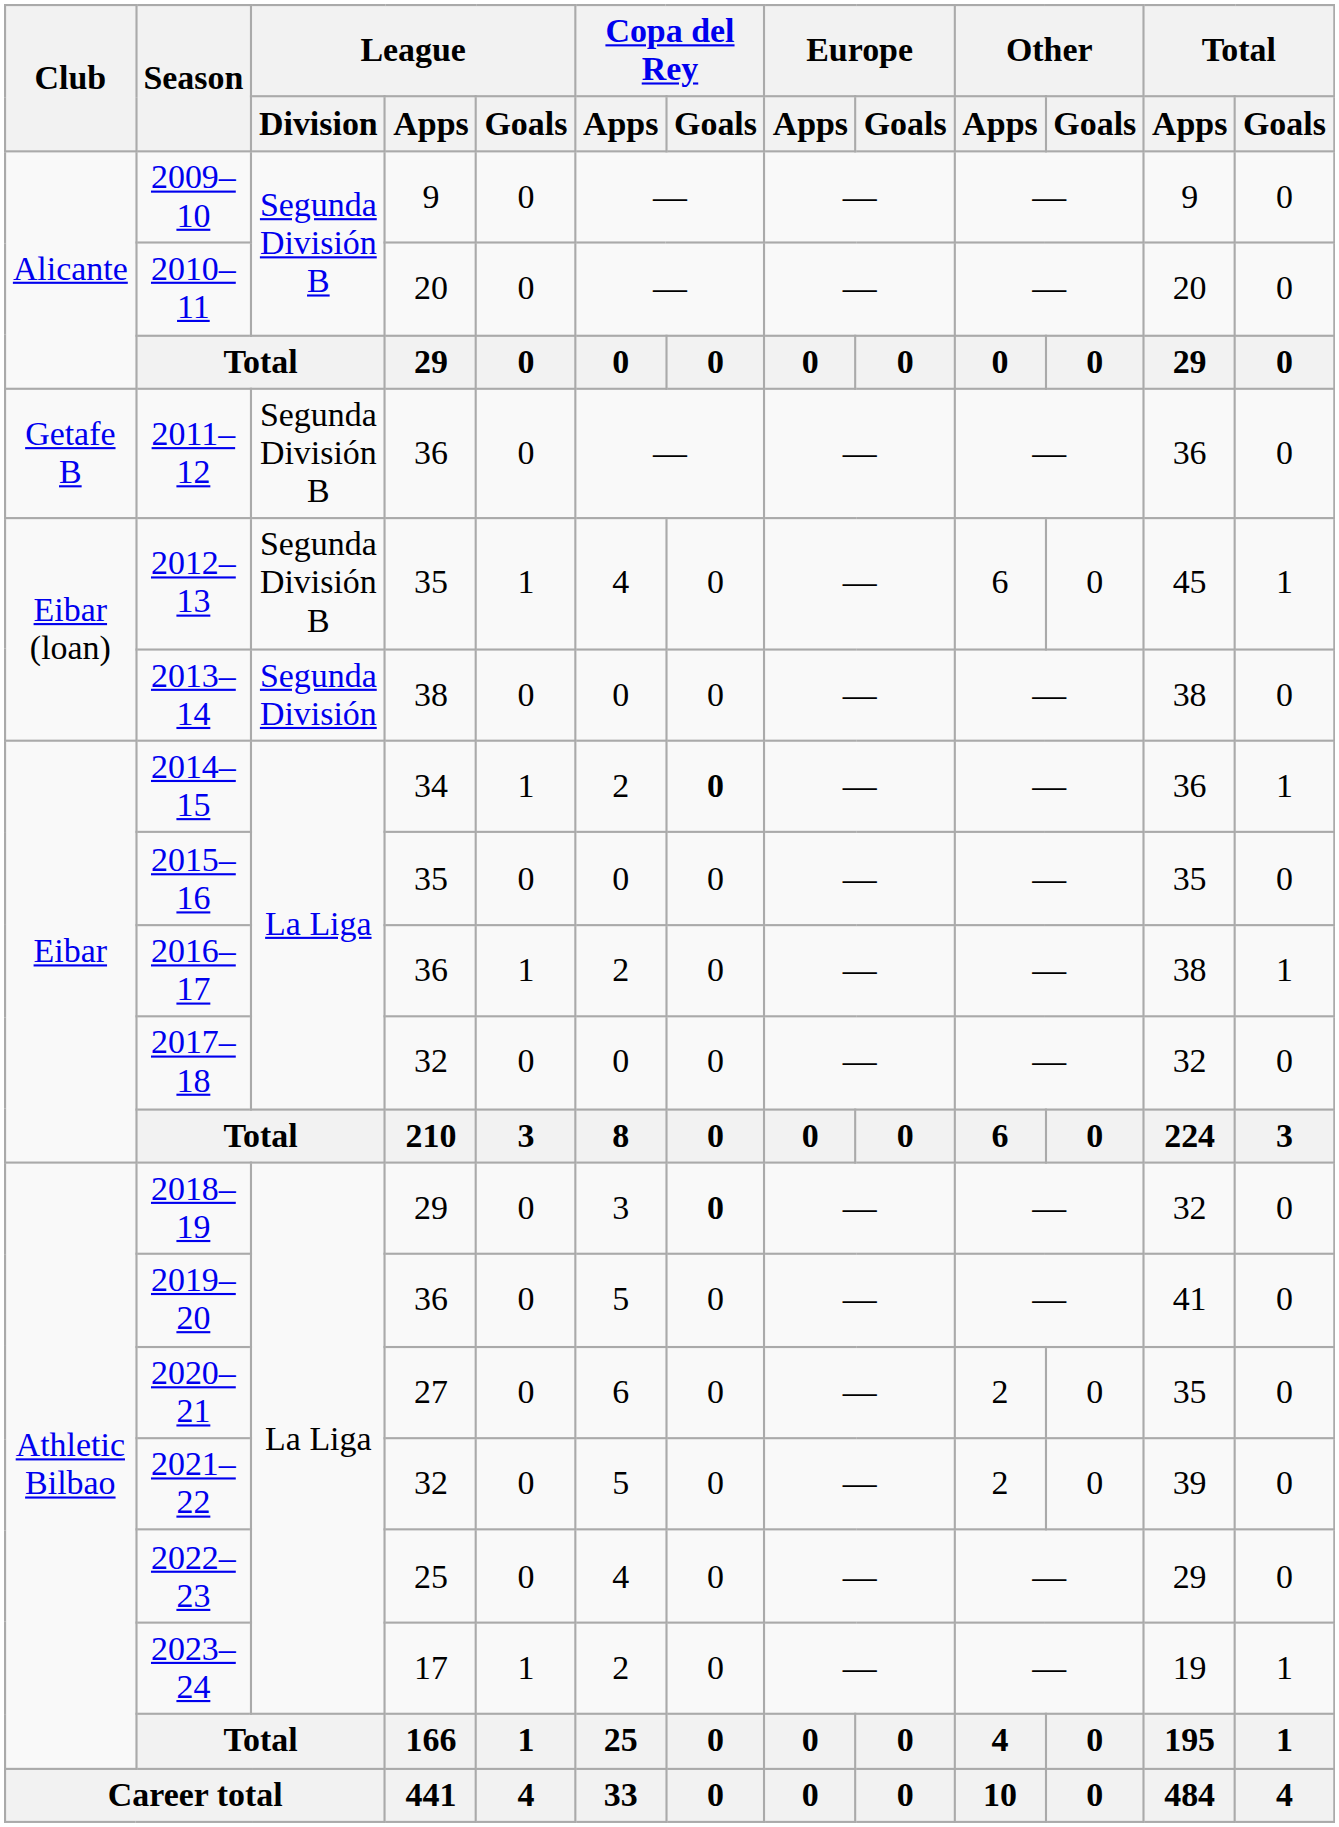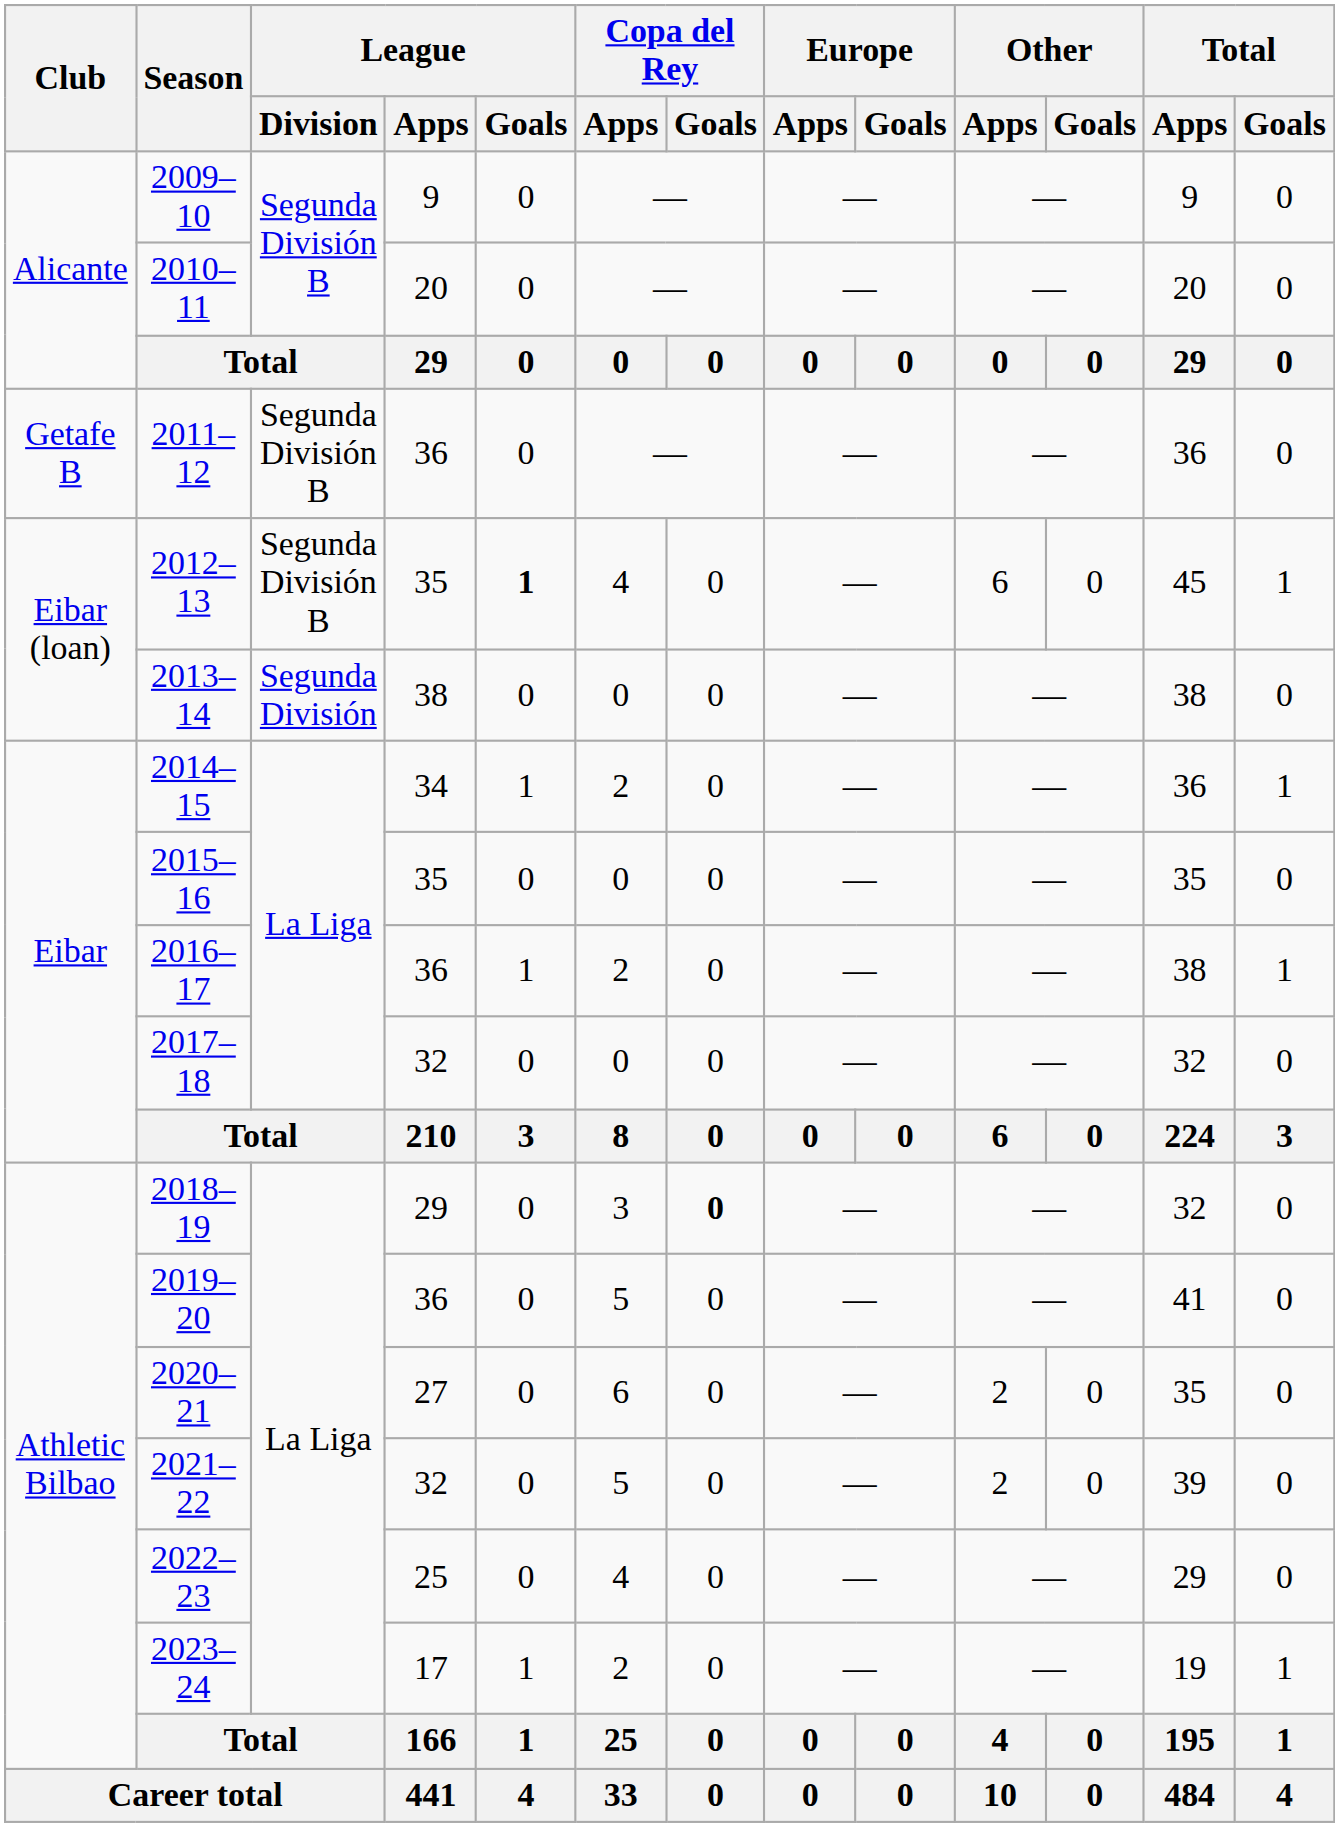(526, 583) normal -> (526, 583) bold
(716, 786) bold -> (716, 786) normal
